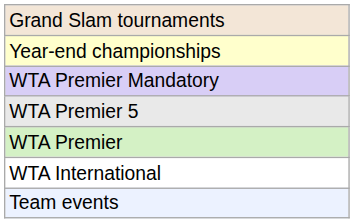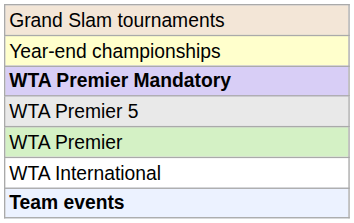(114, 81) normal -> (120, 81) bold
(64, 203) normal -> (67, 203) bold
